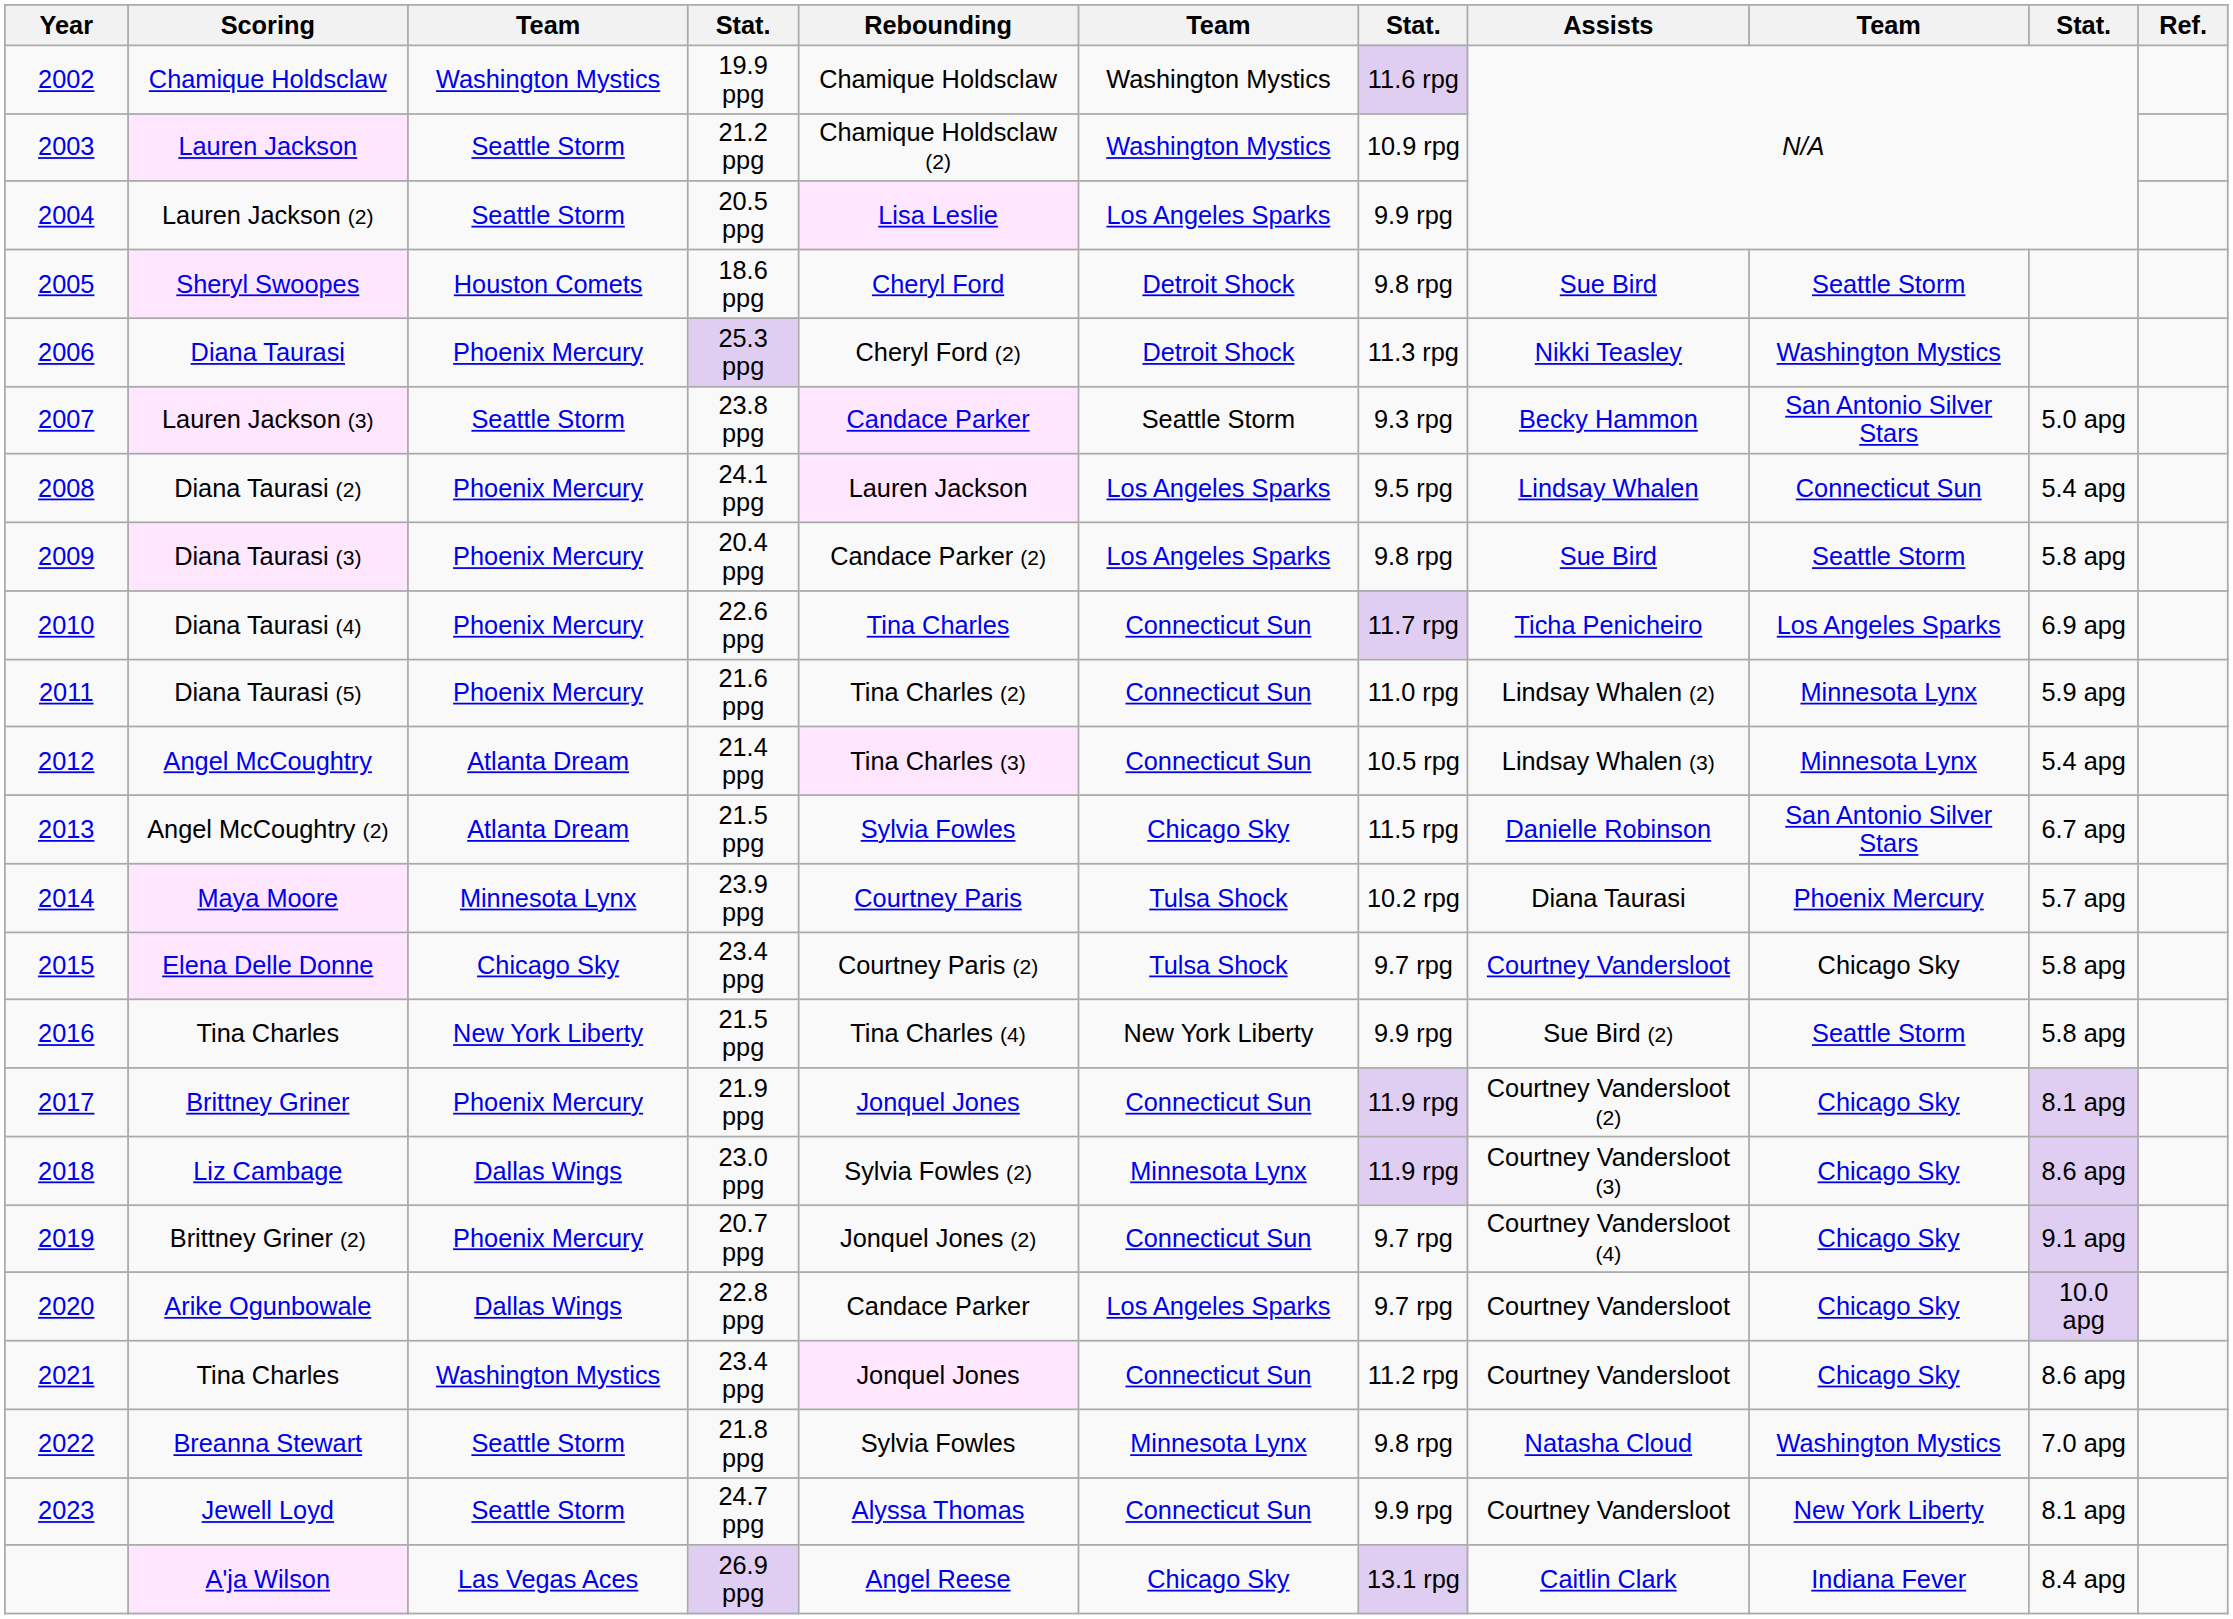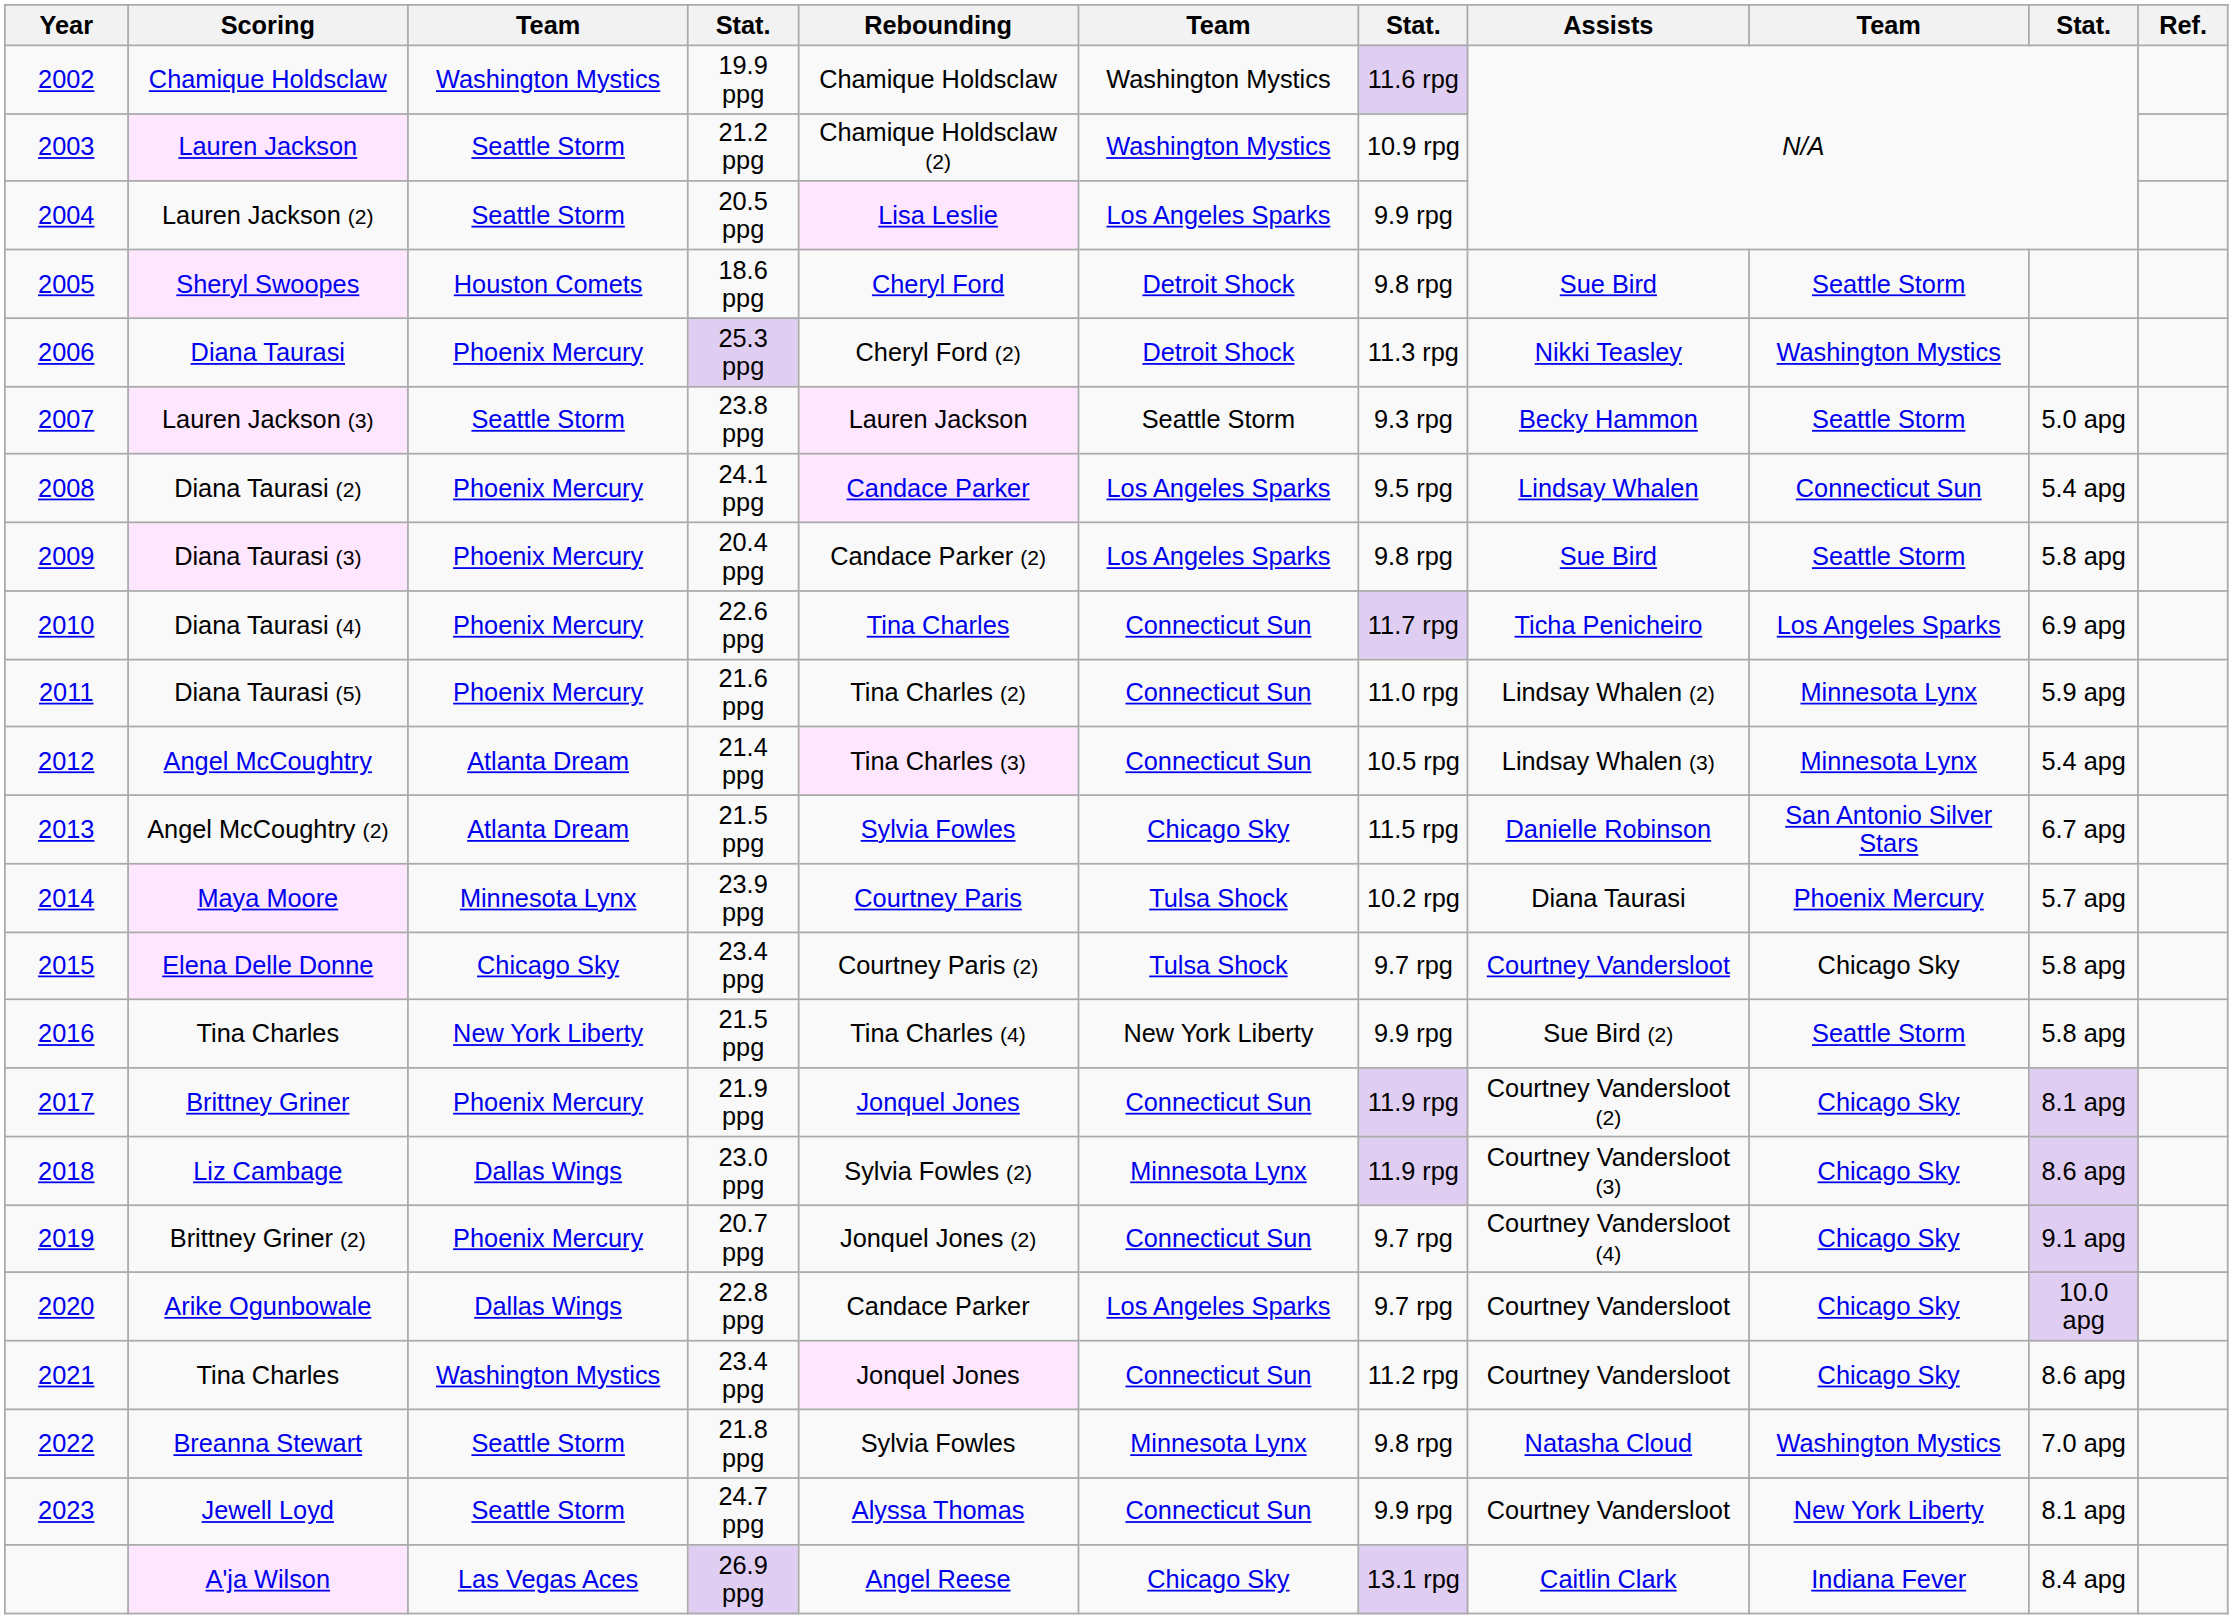(938, 420) Candace Parker -> (938, 420) Lauren Jackson
(1889, 420) San Antonio Silver Stars -> (1889, 420) Seattle Storm
(938, 489) Lauren Jackson -> (938, 489) Candace Parker
